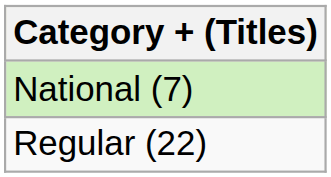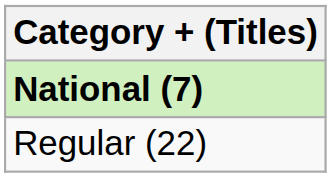(103, 88) normal -> (108, 88) bold
